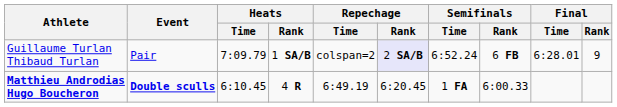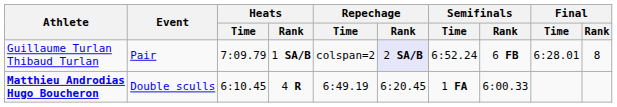(597, 55) 9 -> (597, 55) 8
(173, 87) bold -> (173, 87) normal
